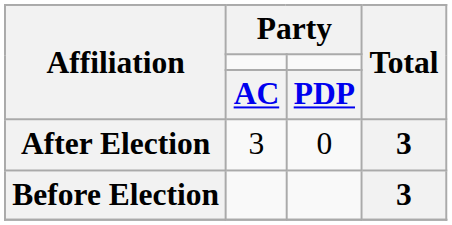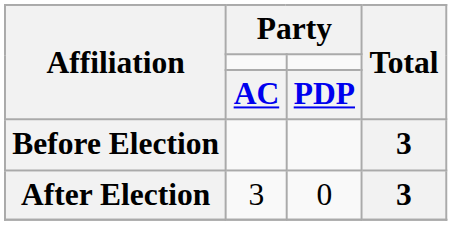rows swapped: (116, 193) <-> (116, 144)
